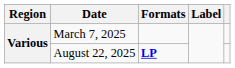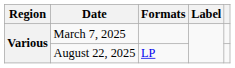(149, 53) bold -> (148, 53) normal
